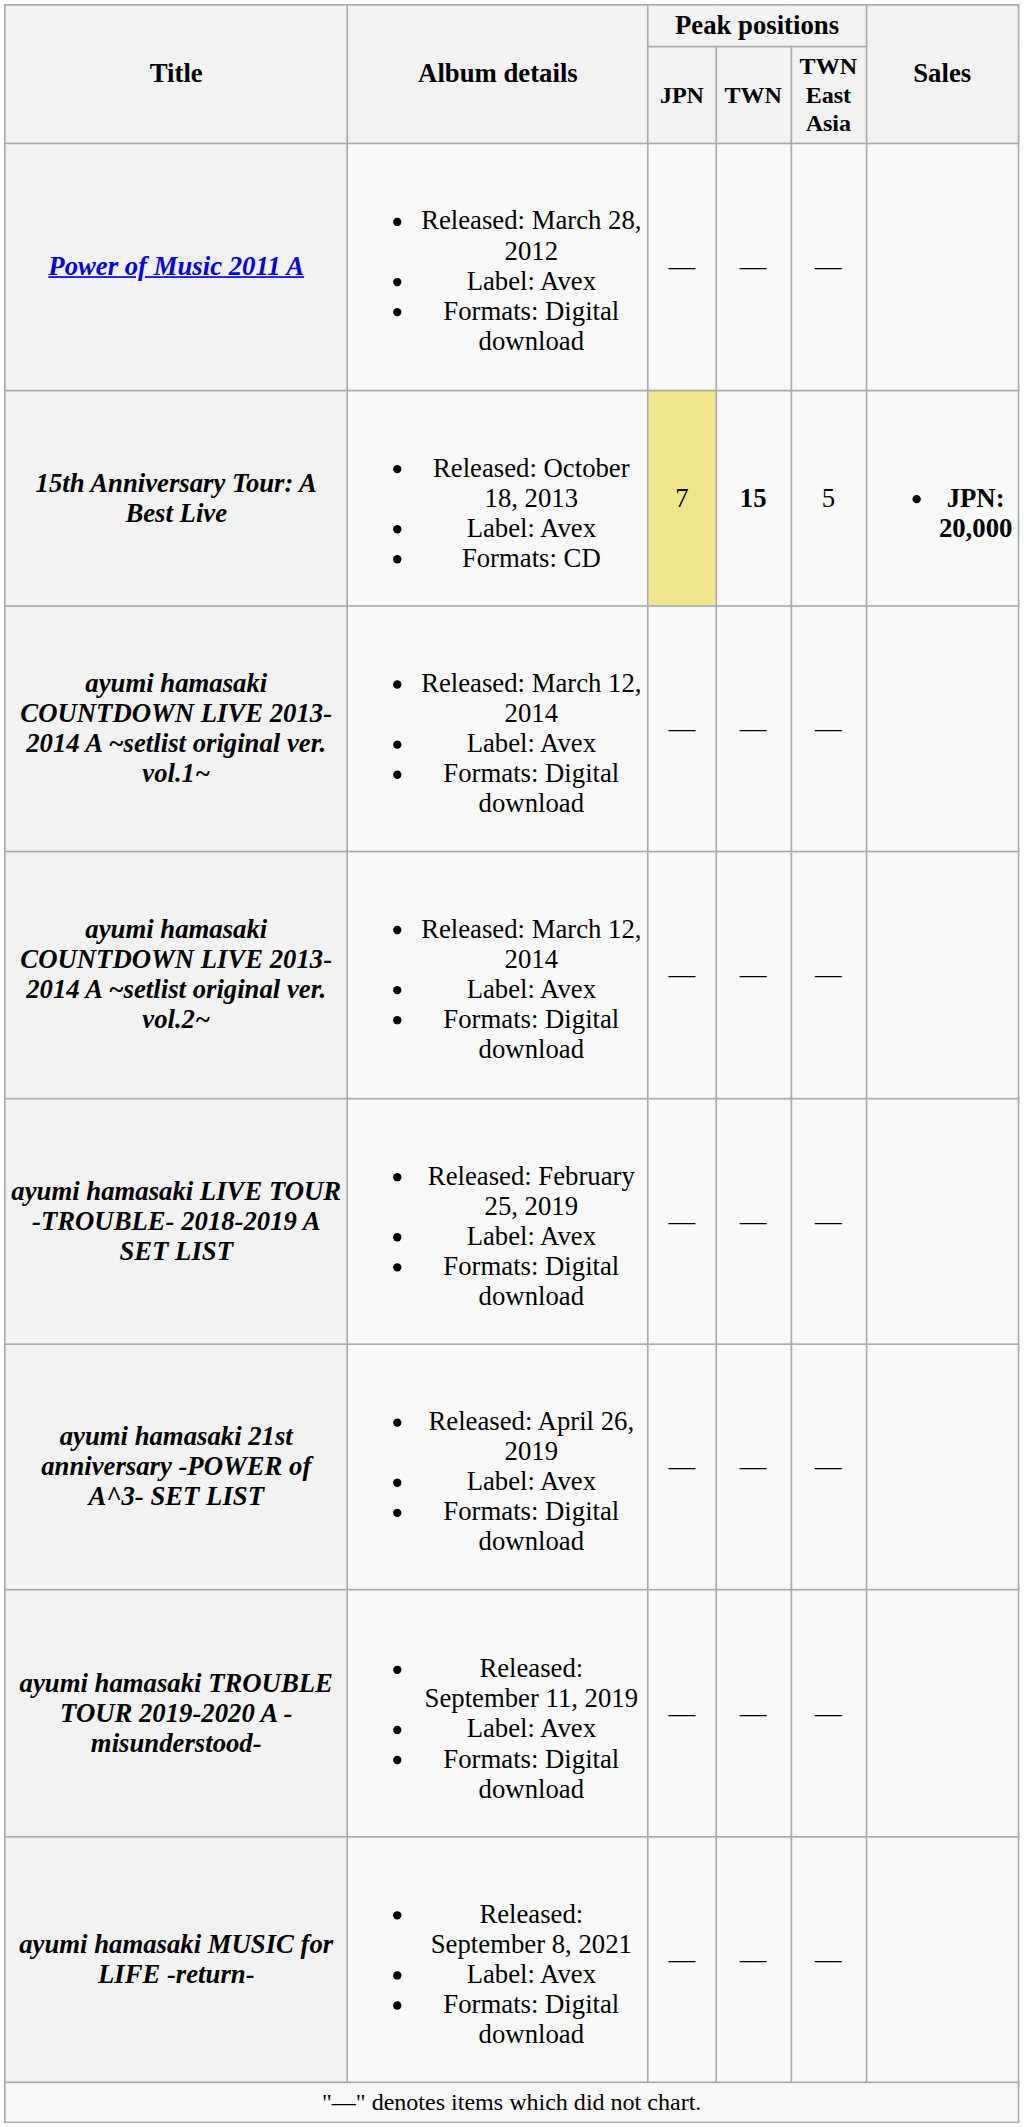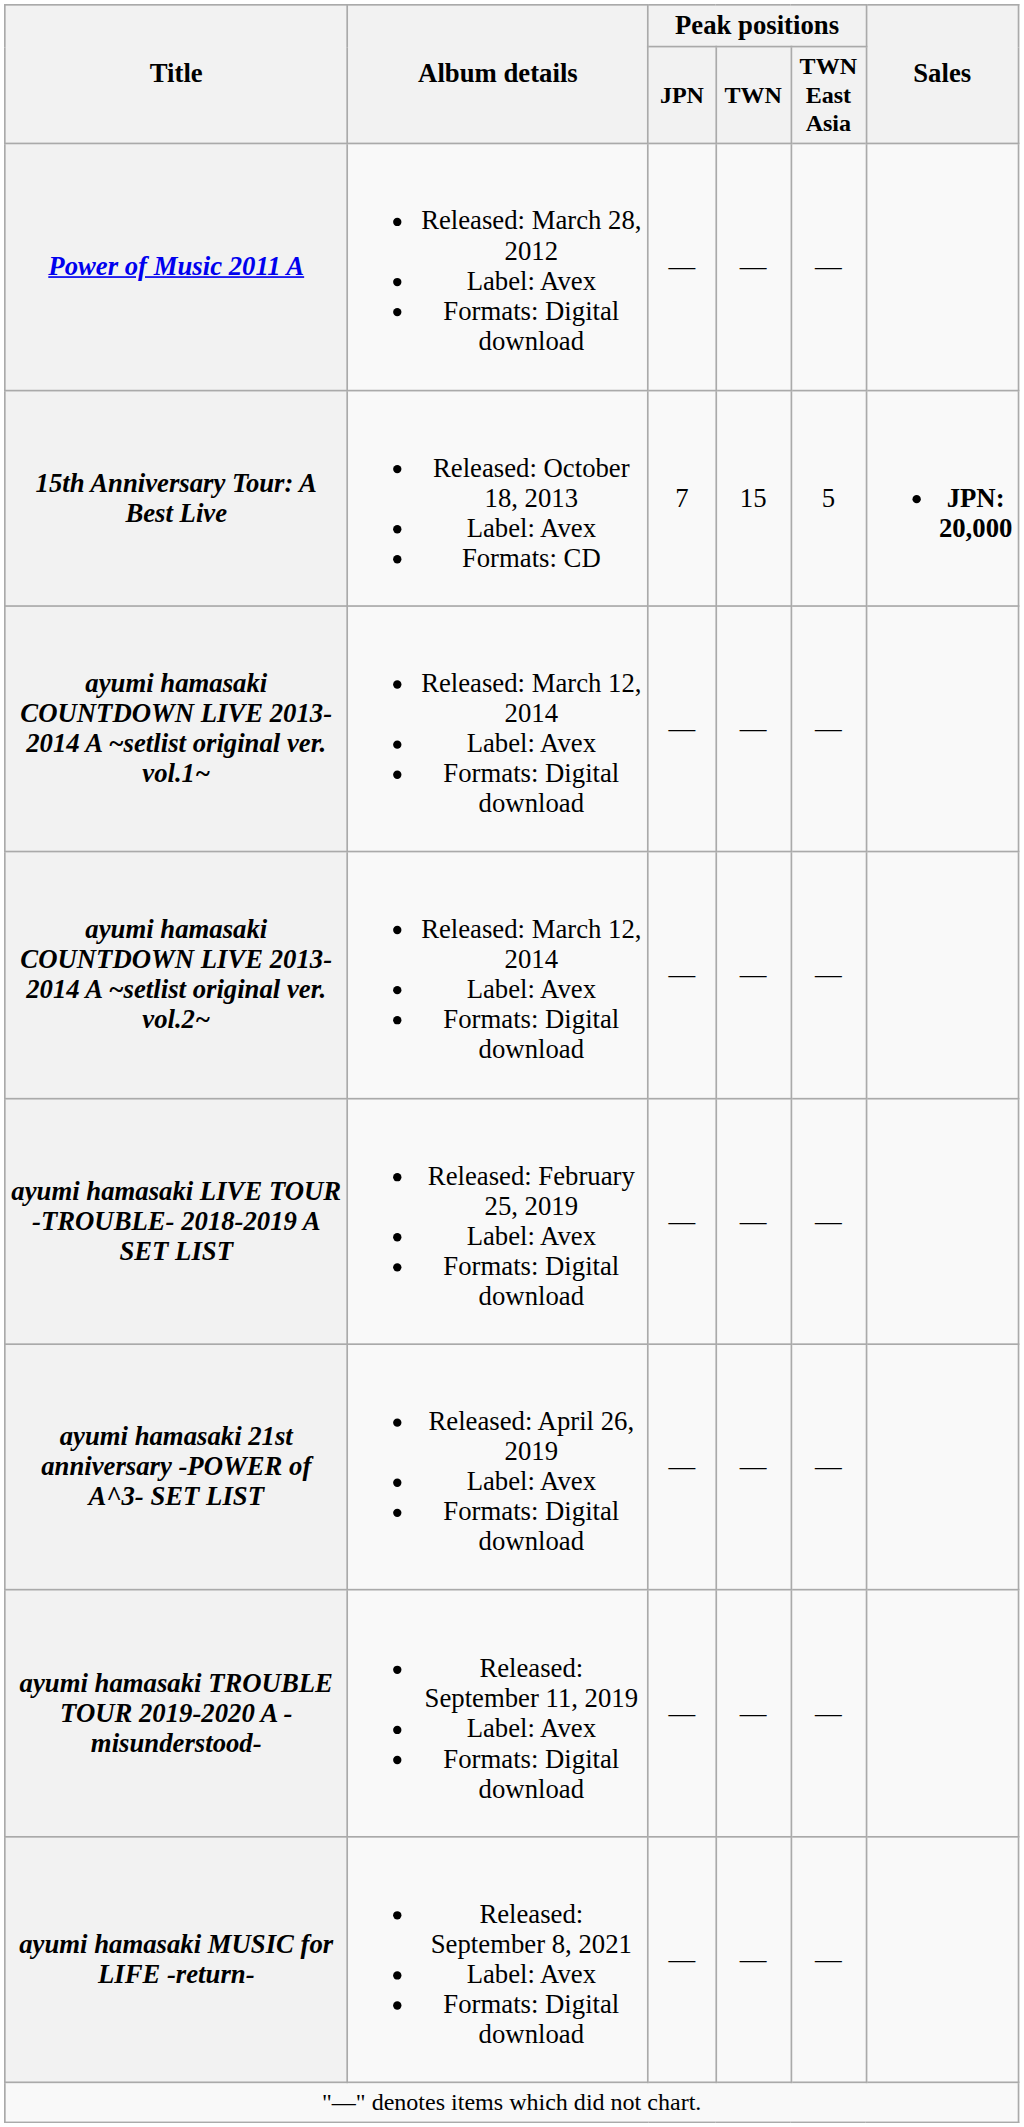(682, 497) khaki background -> (682, 497) no background
(753, 497) bold -> (753, 497) normal
